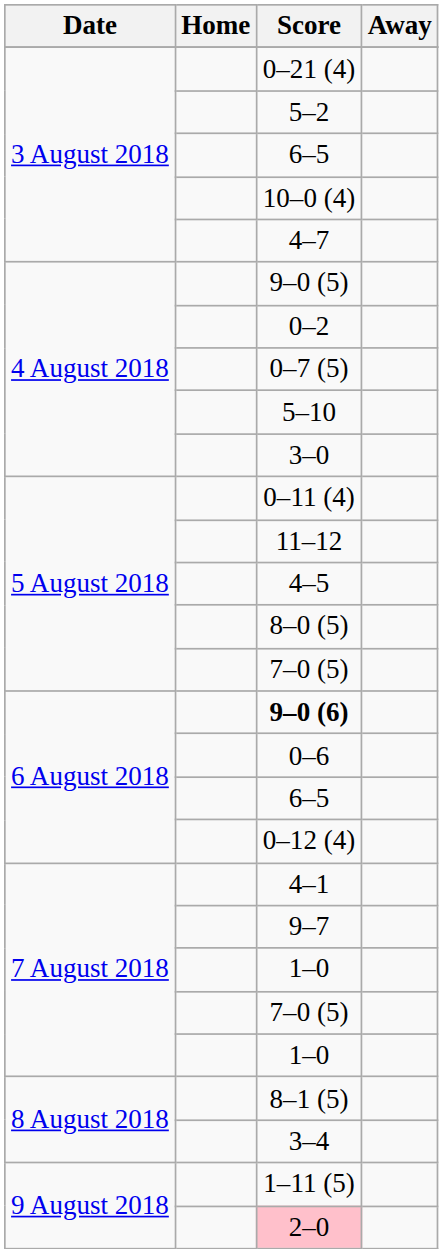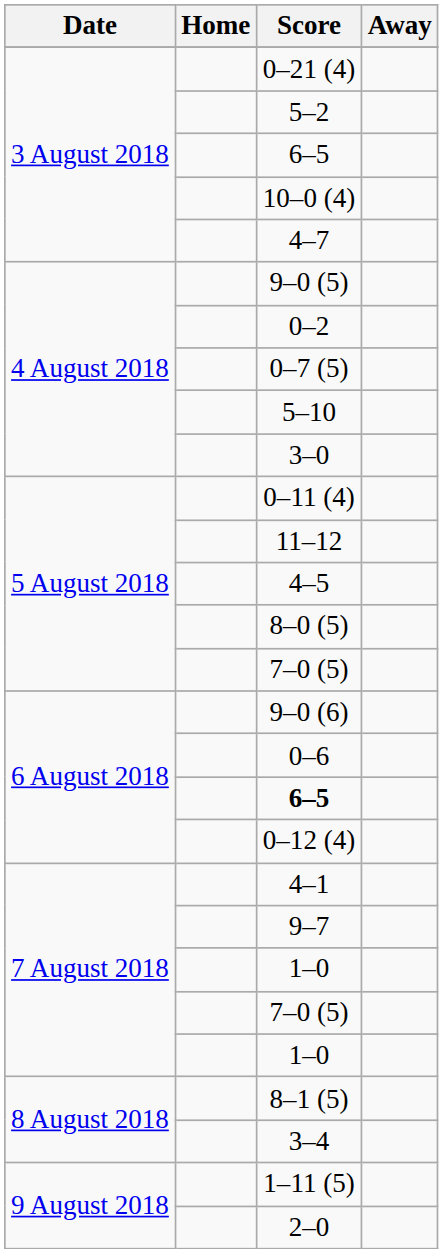(309, 712) bold -> (309, 712) normal
(309, 797) normal -> (309, 797) bold
(309, 1226) pink background -> (309, 1226) no background
